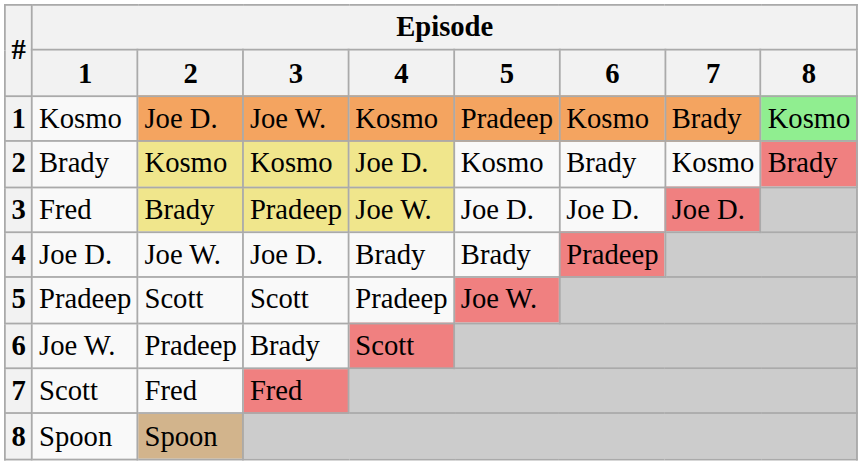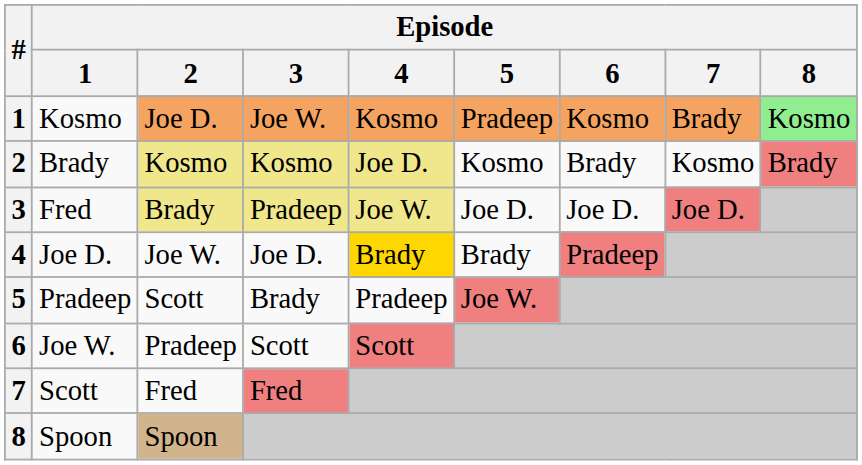(390, 254) no background -> (390, 254) gold background
(279, 299) Scott -> (285, 299) Brady
(285, 345) Brady -> (279, 345) Scott
